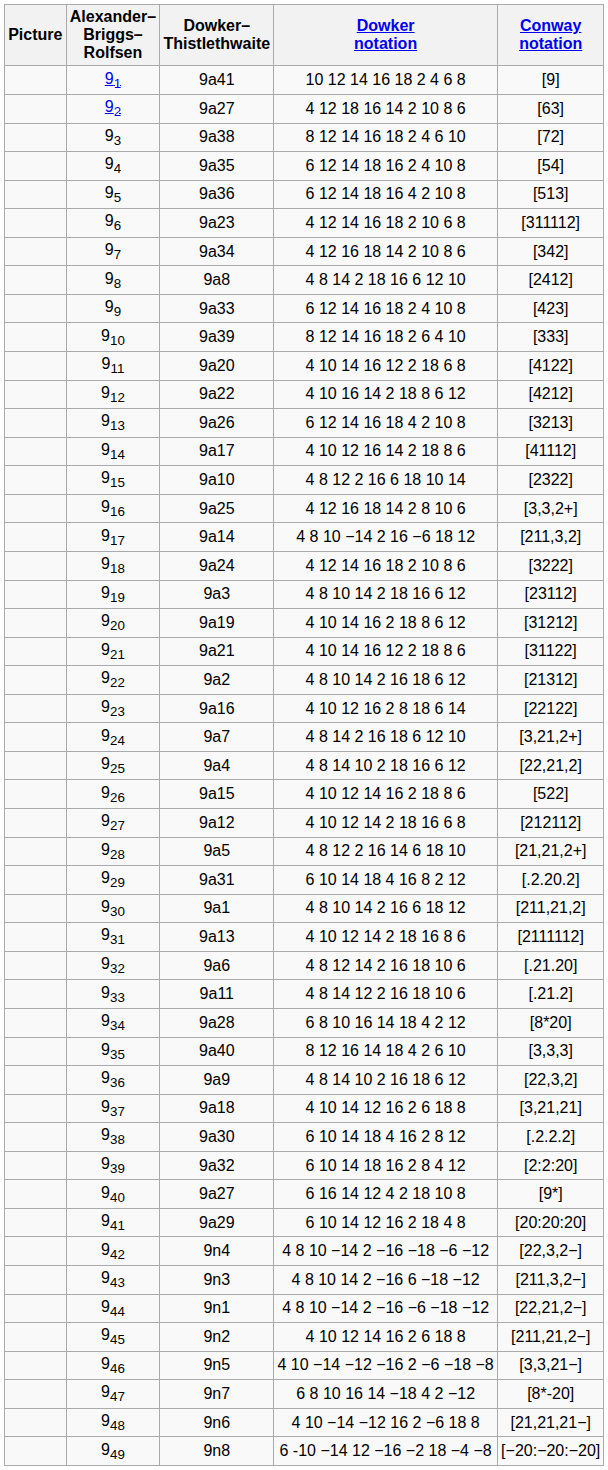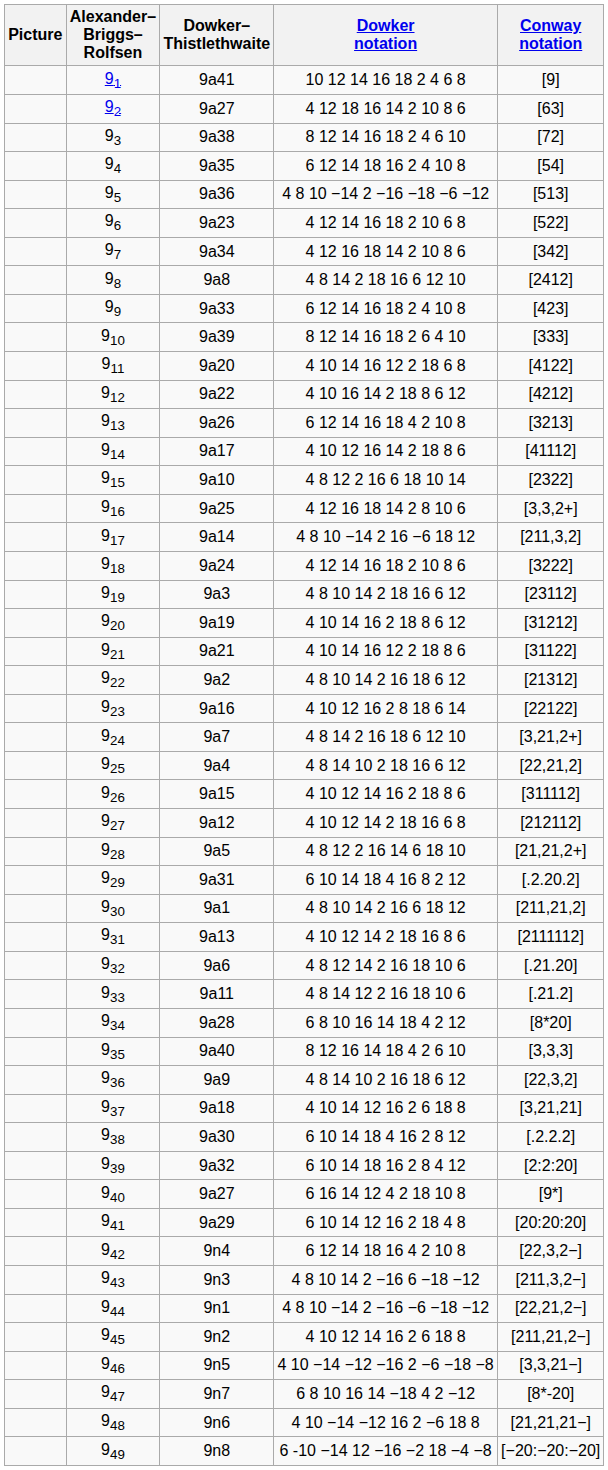(386, 194) 6 12 14 18 16 4 2 10 8 -> (386, 194) 4 8 10 −14 2 −16 −18 −6 −12
(551, 222) [311112] -> (551, 222) [522]
(551, 794) [522] -> (551, 794) [311112]
(386, 1251) 4 8 10 −14 2 −16 −18 −6 −12 -> (386, 1251) 6 12 14 18 16 4 2 10 8
